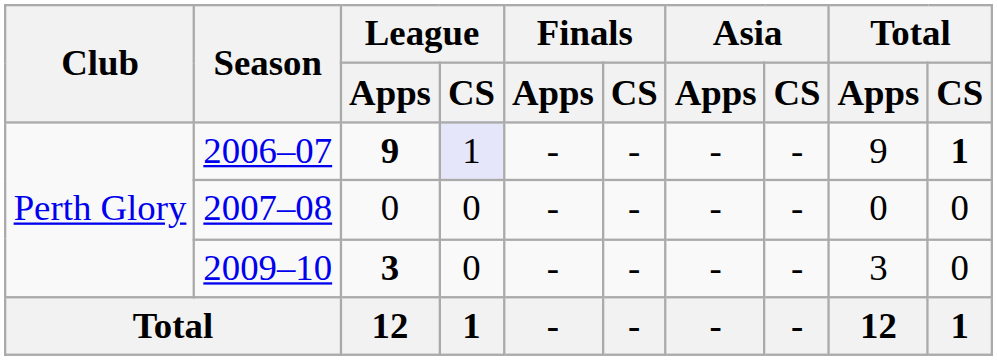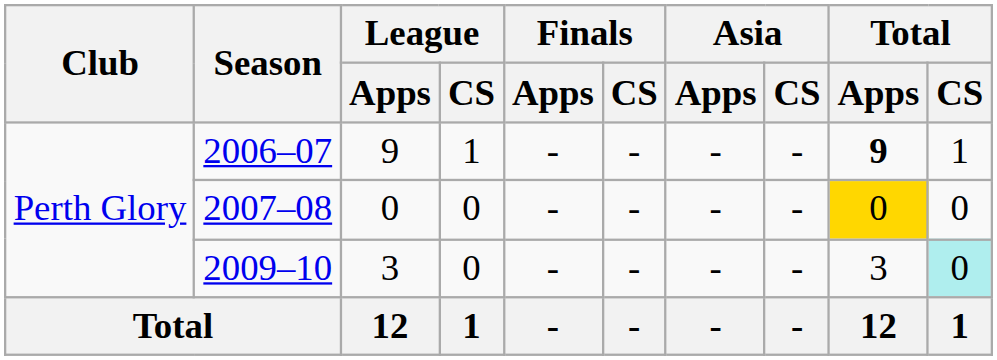(390, 150) bold -> (390, 150) normal
(471, 150) lavender background -> (471, 150) no background
(878, 150) normal -> (878, 150) bold
(960, 150) bold -> (960, 150) normal
(878, 208) no background -> (878, 208) gold background
(390, 267) bold -> (390, 267) normal
(960, 267) no background -> (960, 267) paleturquoise background
